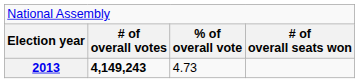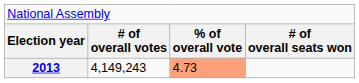(118, 68) bold -> (118, 68) normal
(185, 68) no background -> (185, 68) lightsalmon background
